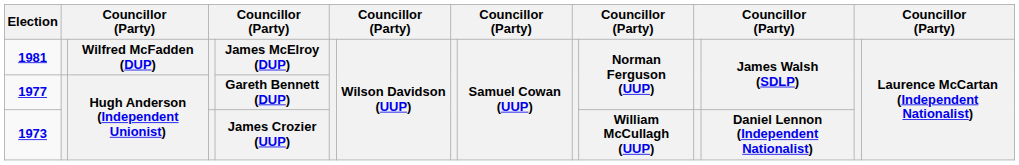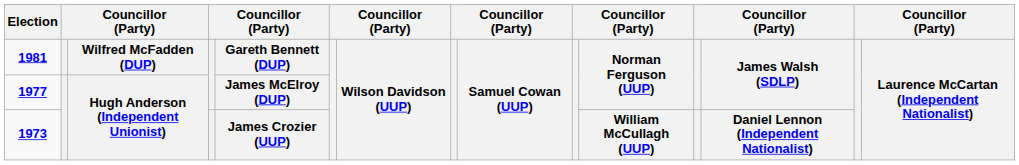(272, 57) James McElroy (DUP) -> (272, 57) Gareth Bennett (DUP)
(272, 92) Gareth Bennett (DUP) -> (272, 92) James McElroy (DUP)
